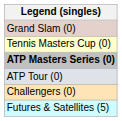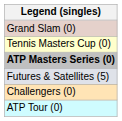(35, 76) ATP Tour (0) -> (58, 76) Futures & Satellites (5)
(58, 108) Futures & Satellites (5) -> (35, 108) ATP Tour (0)
